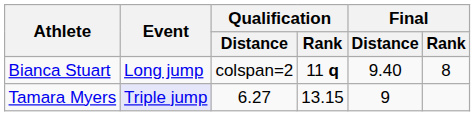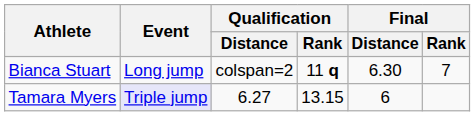(385, 71) 9.40 -> (385, 71) 6.30
(446, 71) 8 -> (446, 71) 7
(385, 97) 9 -> (385, 97) 6
